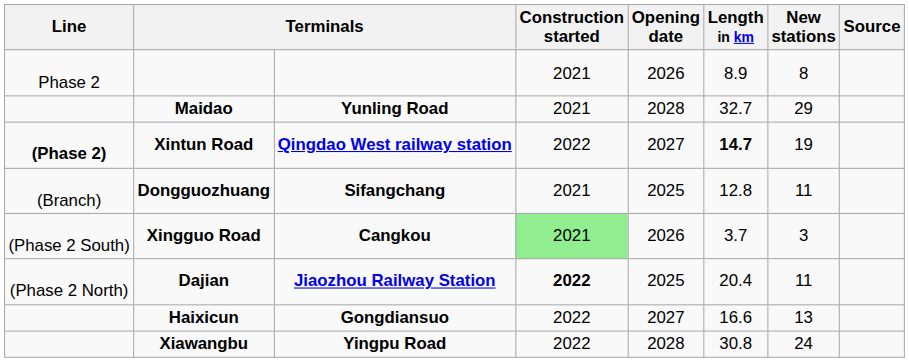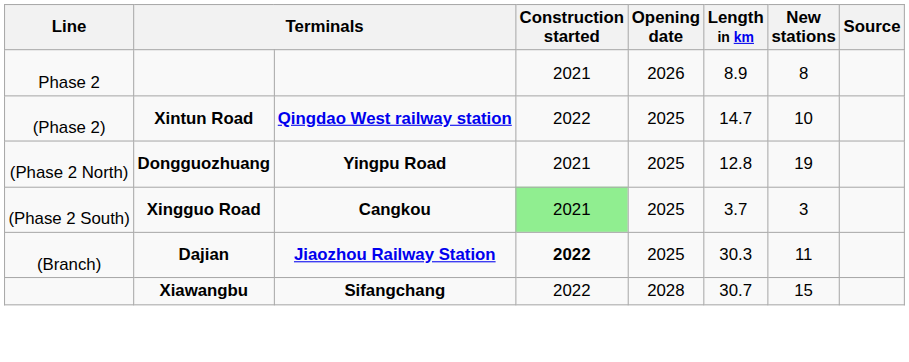- row: (204, 108)
(69, 154) bold -> (69, 127) normal
(666, 145) 2027 -> (666, 118) 2025
(736, 145) bold -> (736, 118) normal
(804, 145) 19 -> (804, 118) 10
(69, 199) (Branch) -> (69, 173) (Phase 2 North)
(395, 190) Sifangchang -> (395, 163) Yingpu Road
(804, 190) 11 -> (804, 163) 19
(666, 236) 2026 -> (666, 209) 2025
(69, 291) (Phase 2 North) -> (69, 264) (Branch)
(736, 281) 20.4 -> (736, 254) 30.3
- row: (204, 317)
(395, 344) Yingpu Road -> (395, 291) Sifangchang
(736, 344) 30.8 -> (736, 291) 30.7
(804, 344) 24 -> (804, 291) 15
